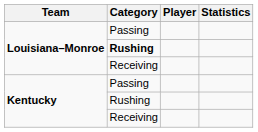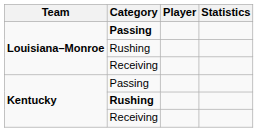(129, 30) normal -> (131, 30) bold
(132, 48) bold -> (130, 48) normal
(130, 100) normal -> (132, 100) bold
